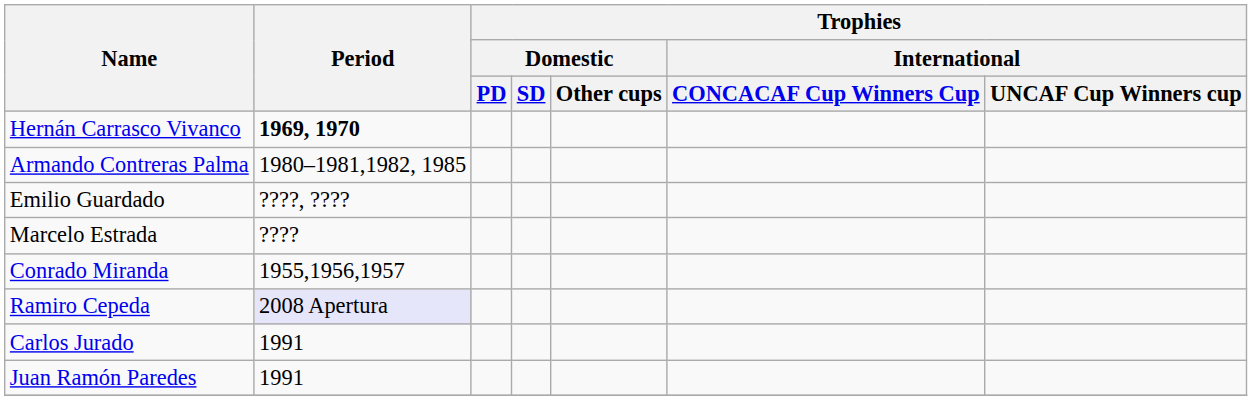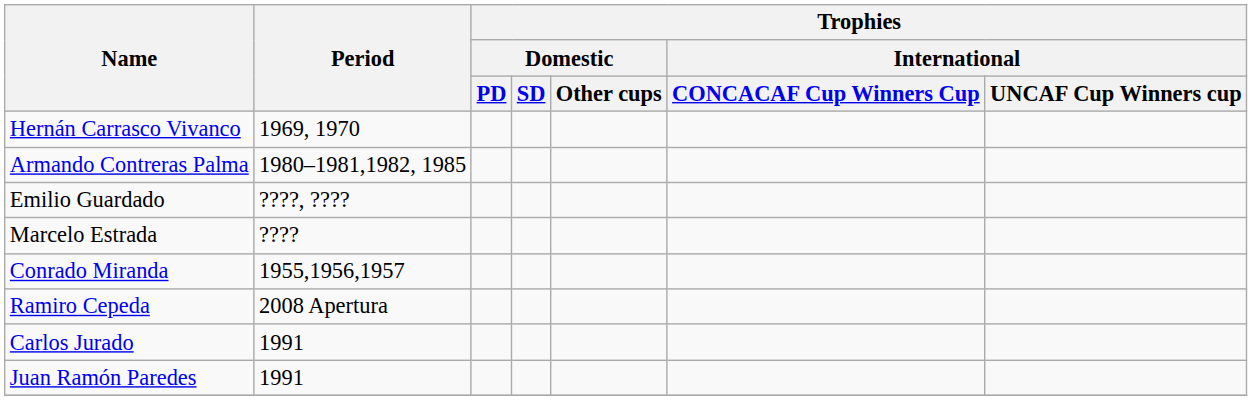(309, 128) bold -> (309, 128) normal
(323, 306) lavender background -> (323, 306) no background
